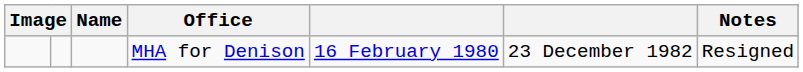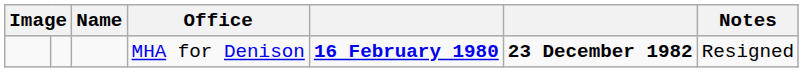(406, 52) normal -> (406, 52) bold
(600, 52) normal -> (600, 52) bold
